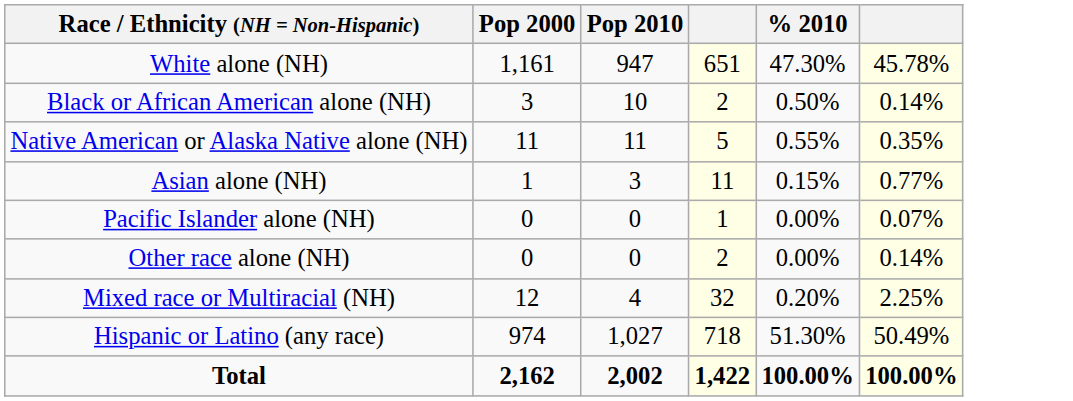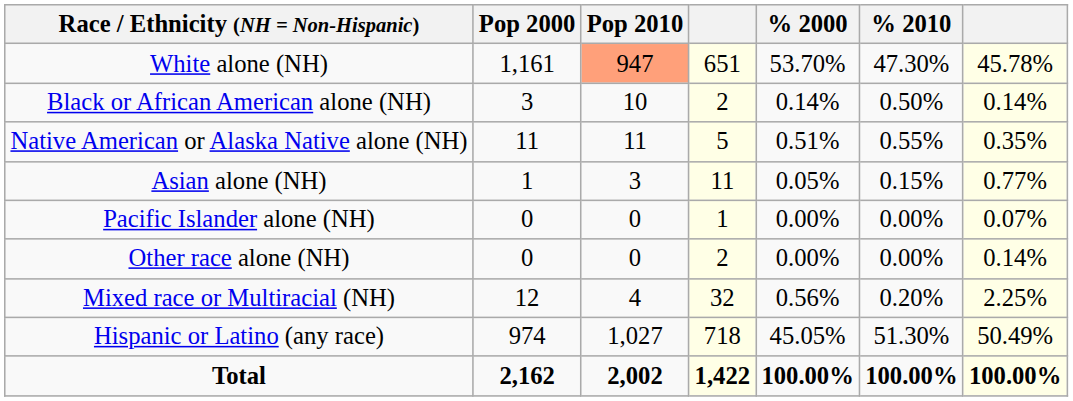+ column: (808, 24)
(635, 63) no background -> (635, 63) lightsalmon background
